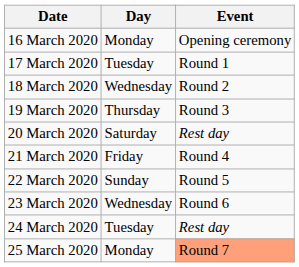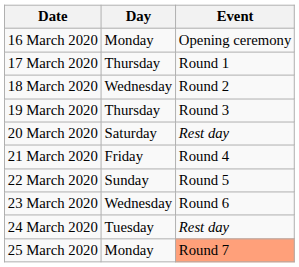(129, 63) Tuesday -> (132, 63) Thursday
